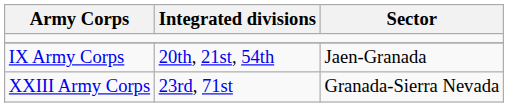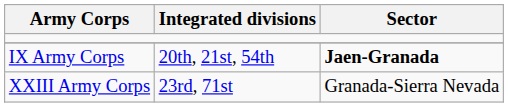(375, 57) normal -> (382, 57) bold
